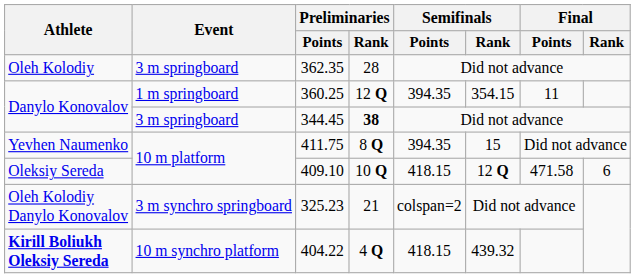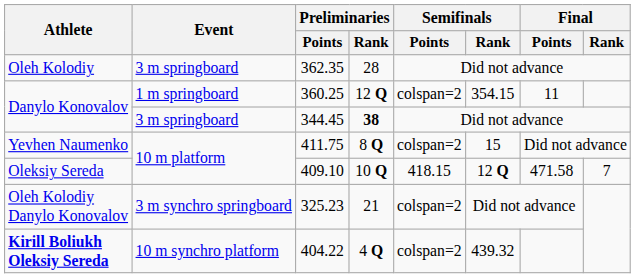(429, 94) 394.35 -> (429, 94) colspan=2
(429, 145) 394.35 -> (429, 145) colspan=2
(607, 171) 6 -> (607, 171) 7
(429, 251) 418.15 -> (429, 251) colspan=2
